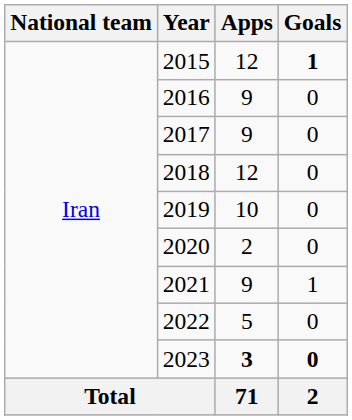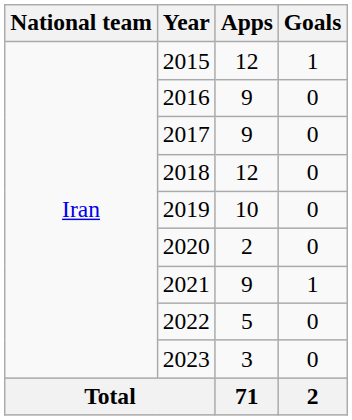(313, 60) bold -> (313, 60) normal
(247, 358) bold -> (247, 358) normal
(313, 358) bold -> (313, 358) normal
